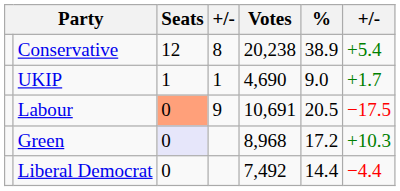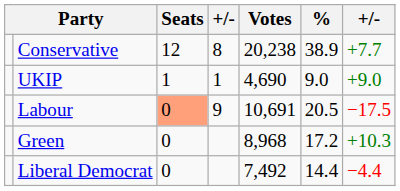(364, 49) +5.4 -> (364, 49) +7.7
(364, 79) +1.7 -> (364, 79) +9.0
(166, 140) lavender background -> (166, 140) no background
